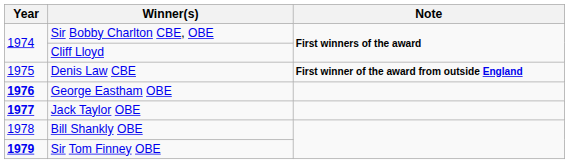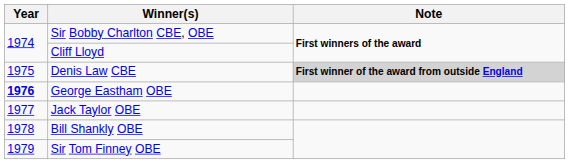(409, 72) no background -> (409, 72) lightgrey background
(21, 110) bold -> (21, 110) normal
(21, 149) bold -> (21, 149) normal
